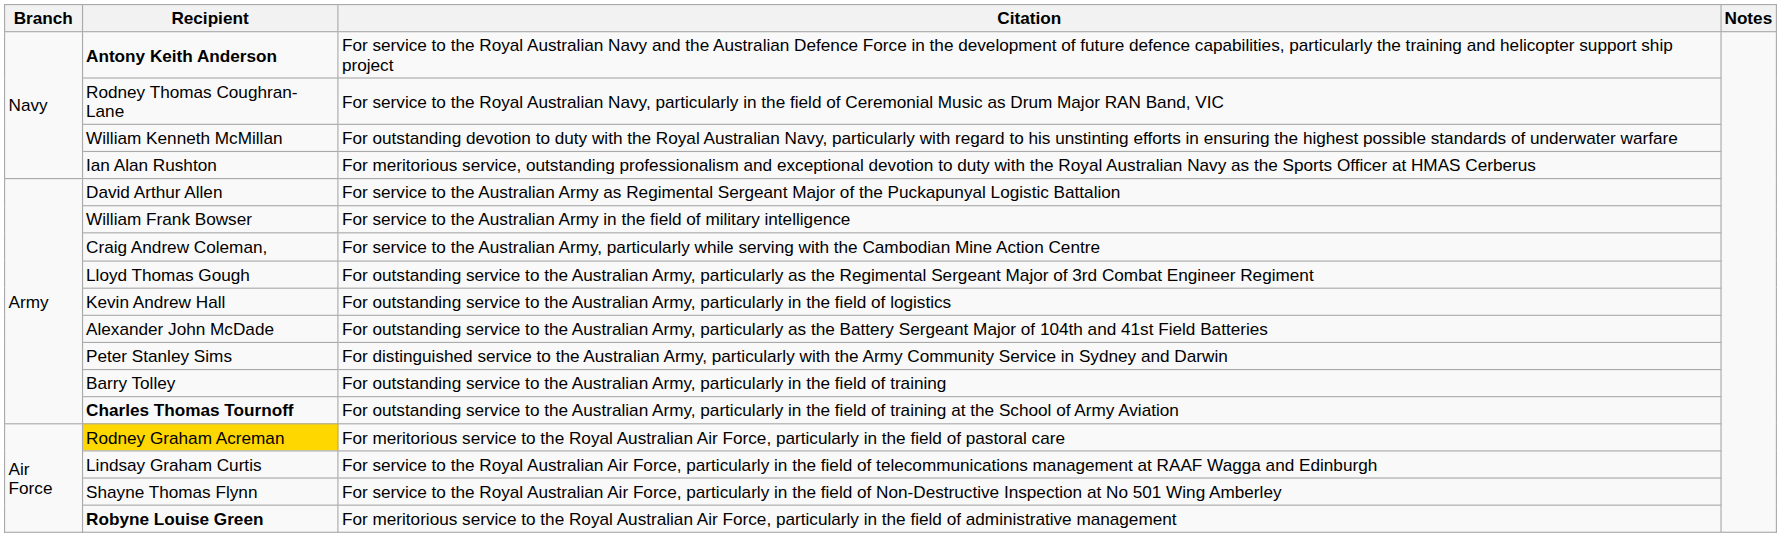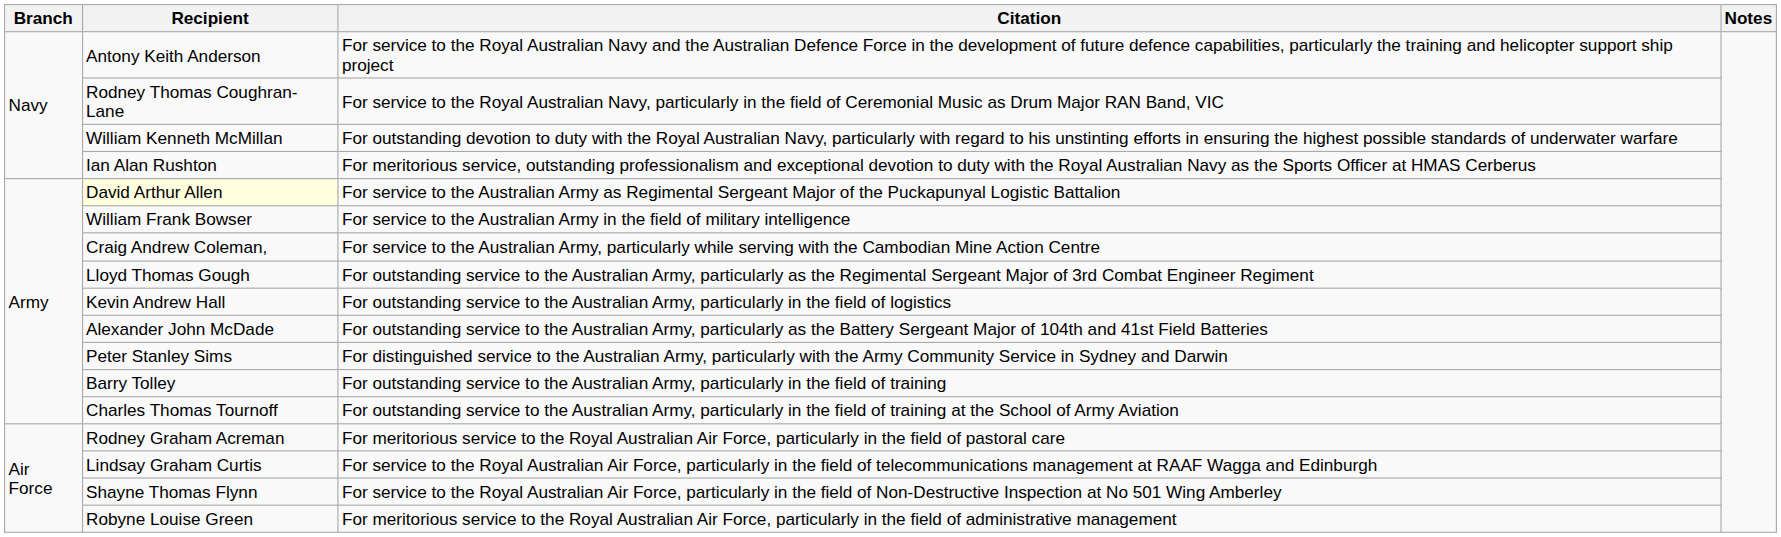(182, 55) bold -> (173, 55) normal
(154, 193) no background -> (154, 193) lightyellow background
(190, 410) bold -> (182, 410) normal
(185, 437) gold background -> (185, 437) no background
(175, 519) bold -> (170, 519) normal
